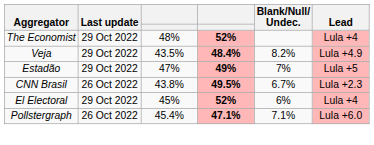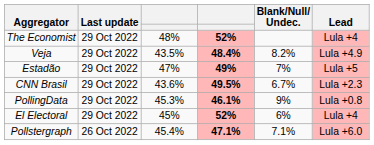(110, 84) 26 Oct 2022 -> (110, 84) 29 Oct 2022
(169, 84) 43.8% -> (169, 84) 43.6%
+ row: (41, 100)
